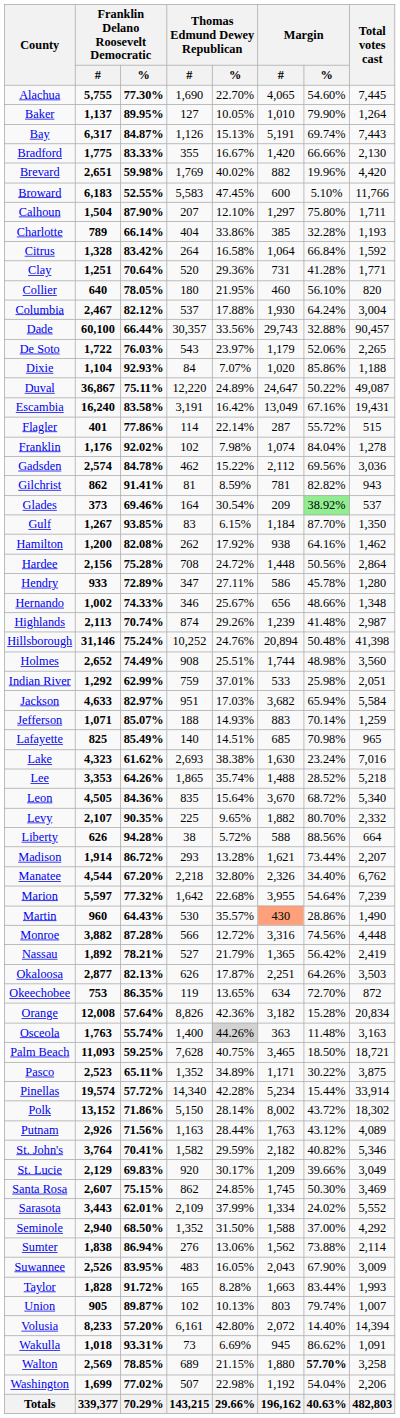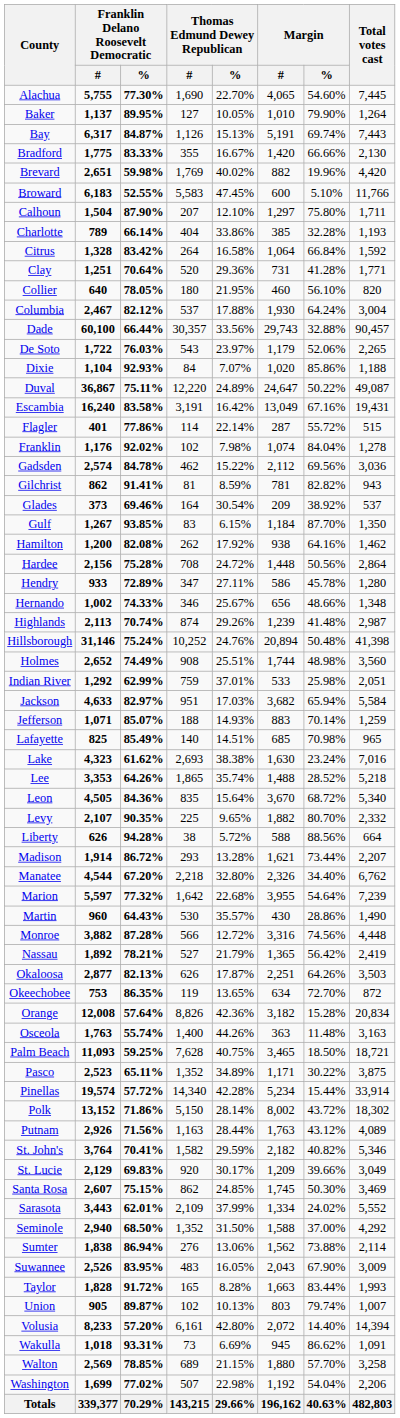(327, 505) lightgreen background -> (327, 505) no background
(281, 915) lightsalmon background -> (281, 915) no background
(235, 1032) lightgrey background -> (235, 1032) no background
(327, 1364) bold -> (327, 1364) normal
